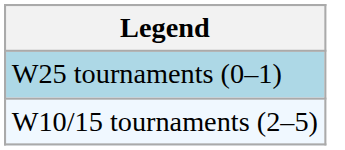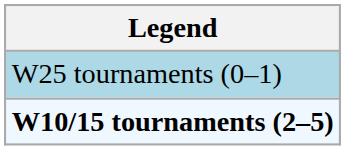(165, 120) normal -> (173, 120) bold
